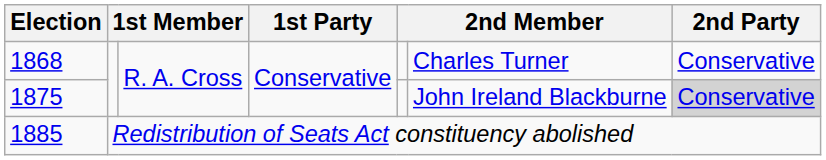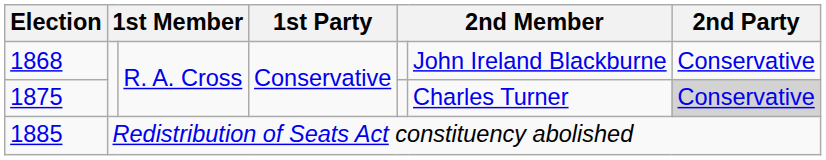(491, 60) Charles Turner -> (540, 60) John Ireland Blackburne
(540, 97) John Ireland Blackburne -> (491, 97) Charles Turner
